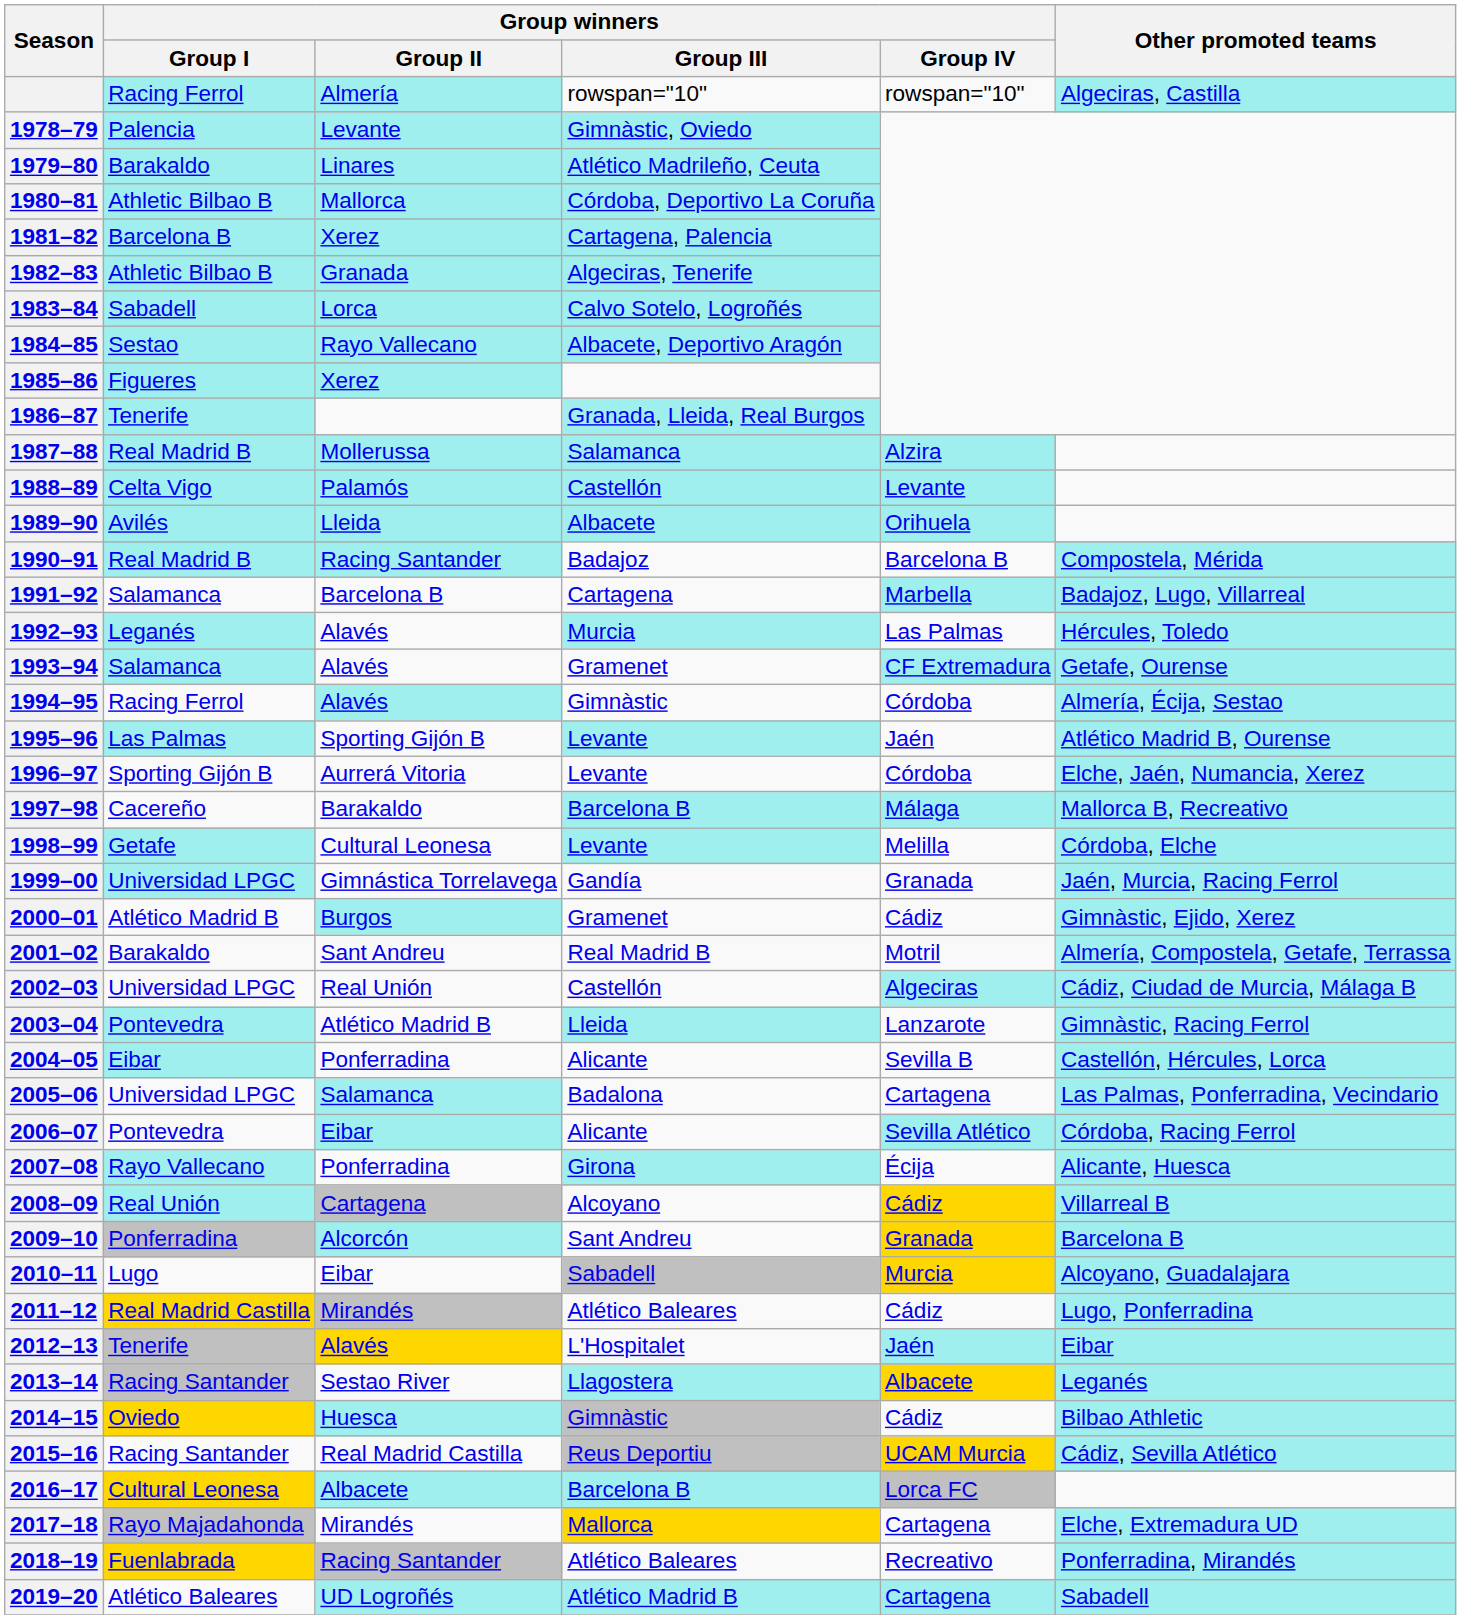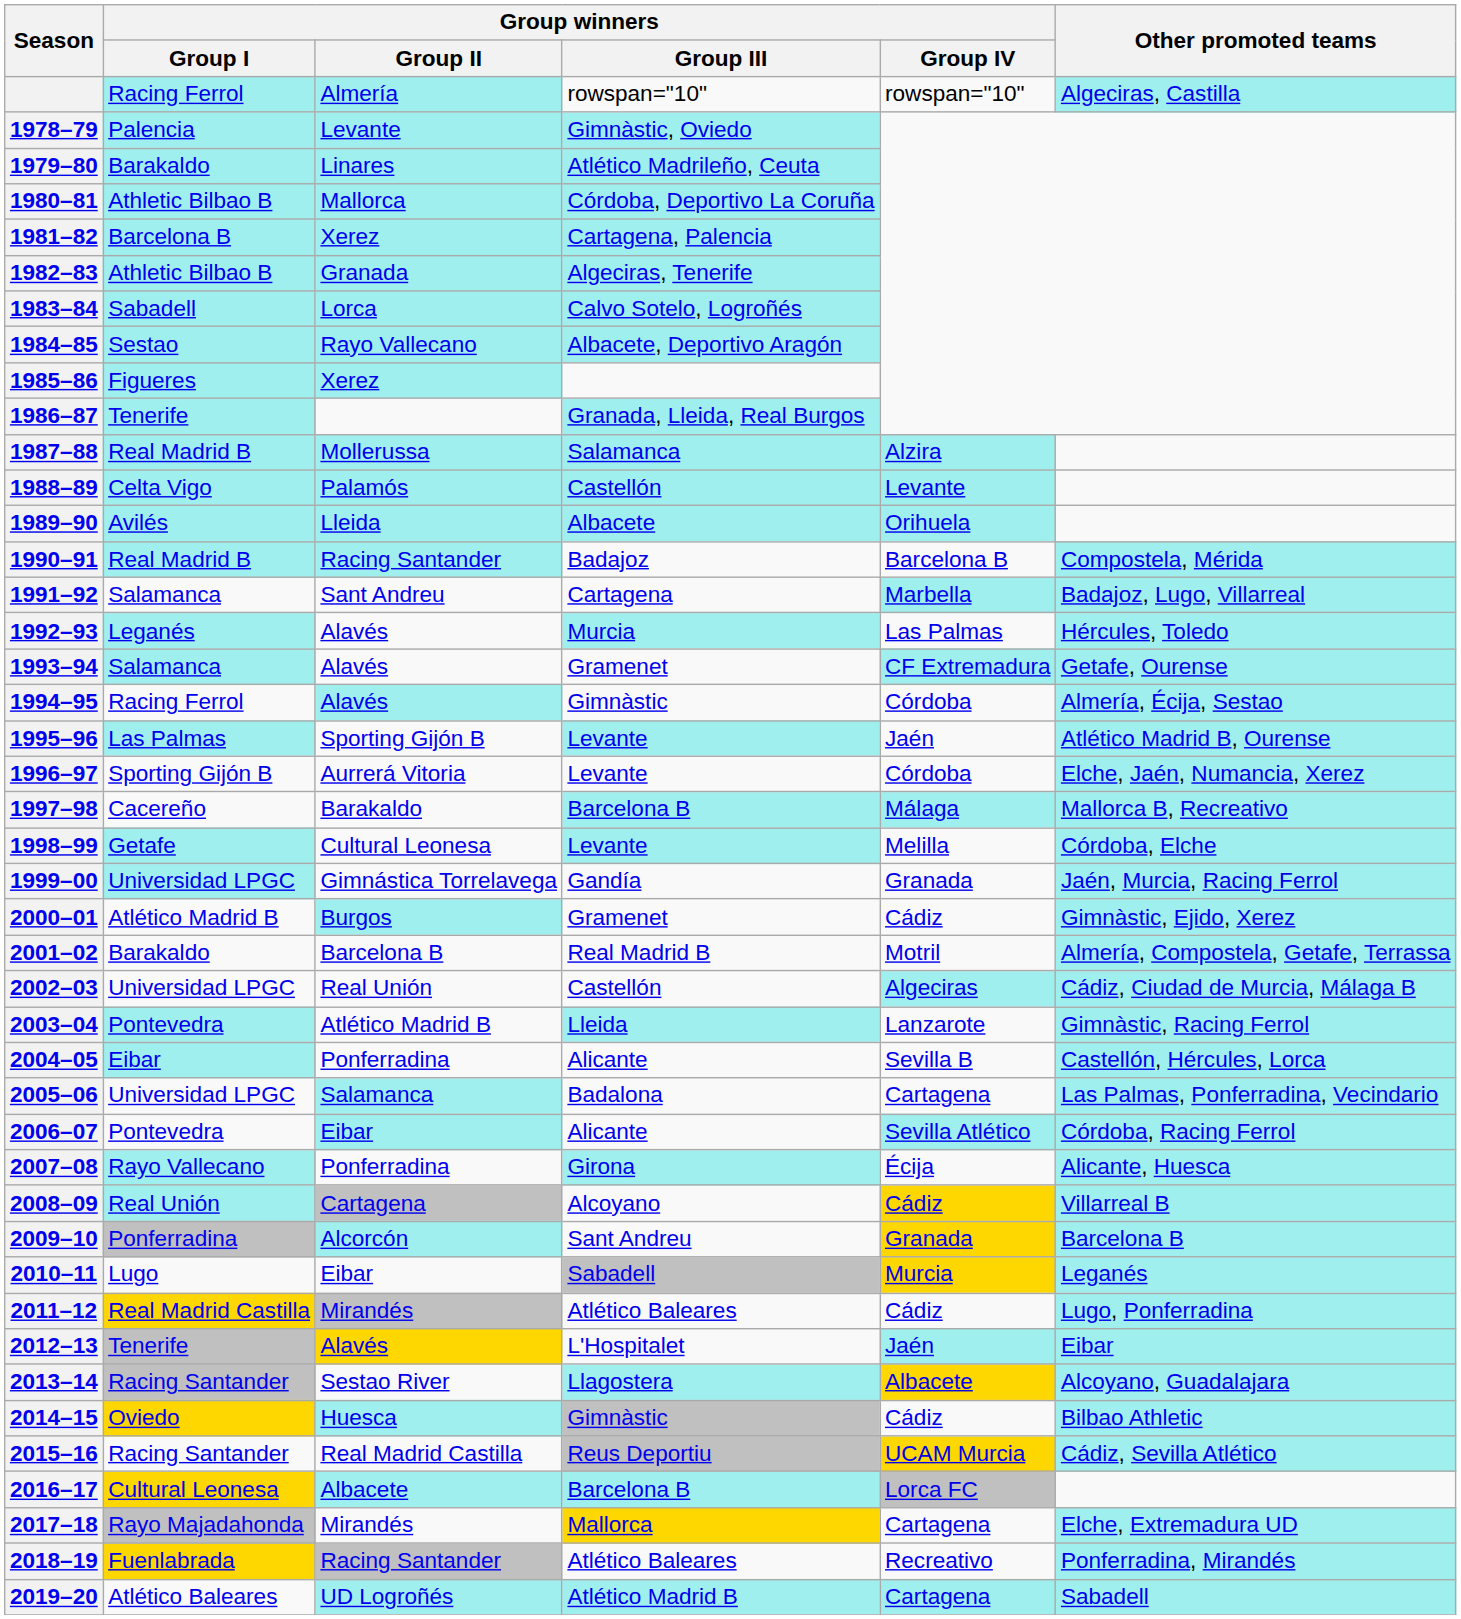(382, 594) Barcelona B -> (383, 594) Sant Andreu
(383, 952) Sant Andreu -> (382, 952) Barcelona B
(1175, 1274) Alcoyano, Guadalajara -> (1104, 1274) Leganés
(1104, 1381) Leganés -> (1175, 1381) Alcoyano, Guadalajara
